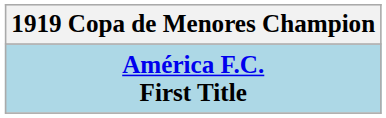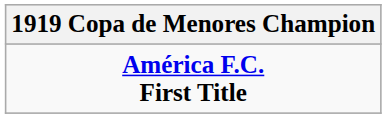(193, 78) lightblue background -> (193, 78) no background
